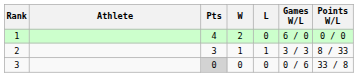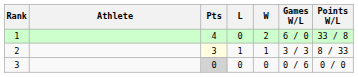columns swapped: (240, 16) <-> (266, 16)
(333, 36) 0 / 0 -> (333, 36) 33 / 8
(214, 50) no background -> (214, 50) lightyellow background
(333, 64) 33 / 8 -> (333, 64) 0 / 0
